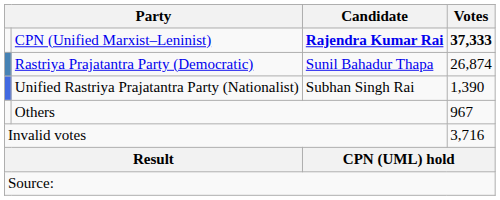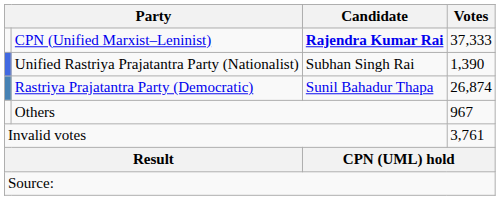(471, 40) bold -> (471, 40) normal
rows swapped: (134, 64) <-> (157, 87)
(467, 135) 3,716 -> (467, 135) 3,761
